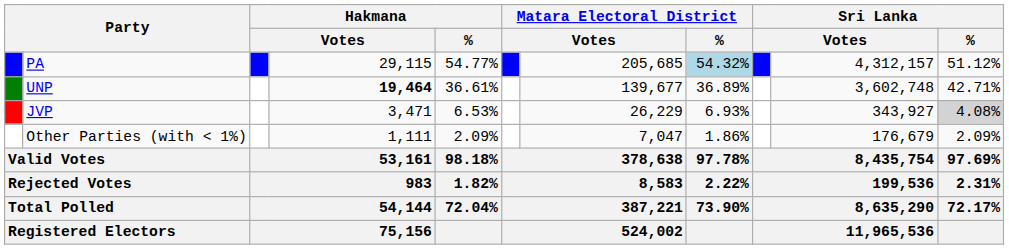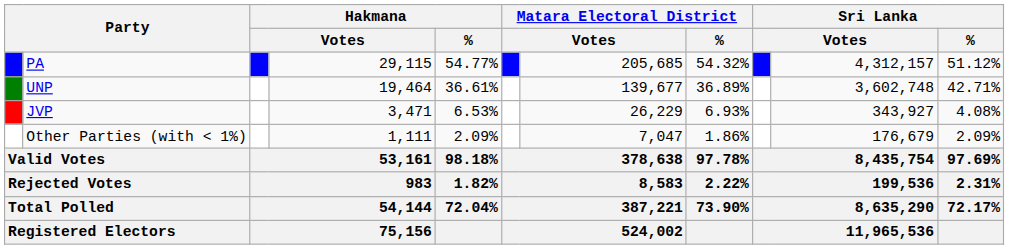(722, 64) lightblue background -> (722, 64) no background
(405, 88) bold -> (405, 88) normal
(978, 112) lightgrey background -> (978, 112) no background
